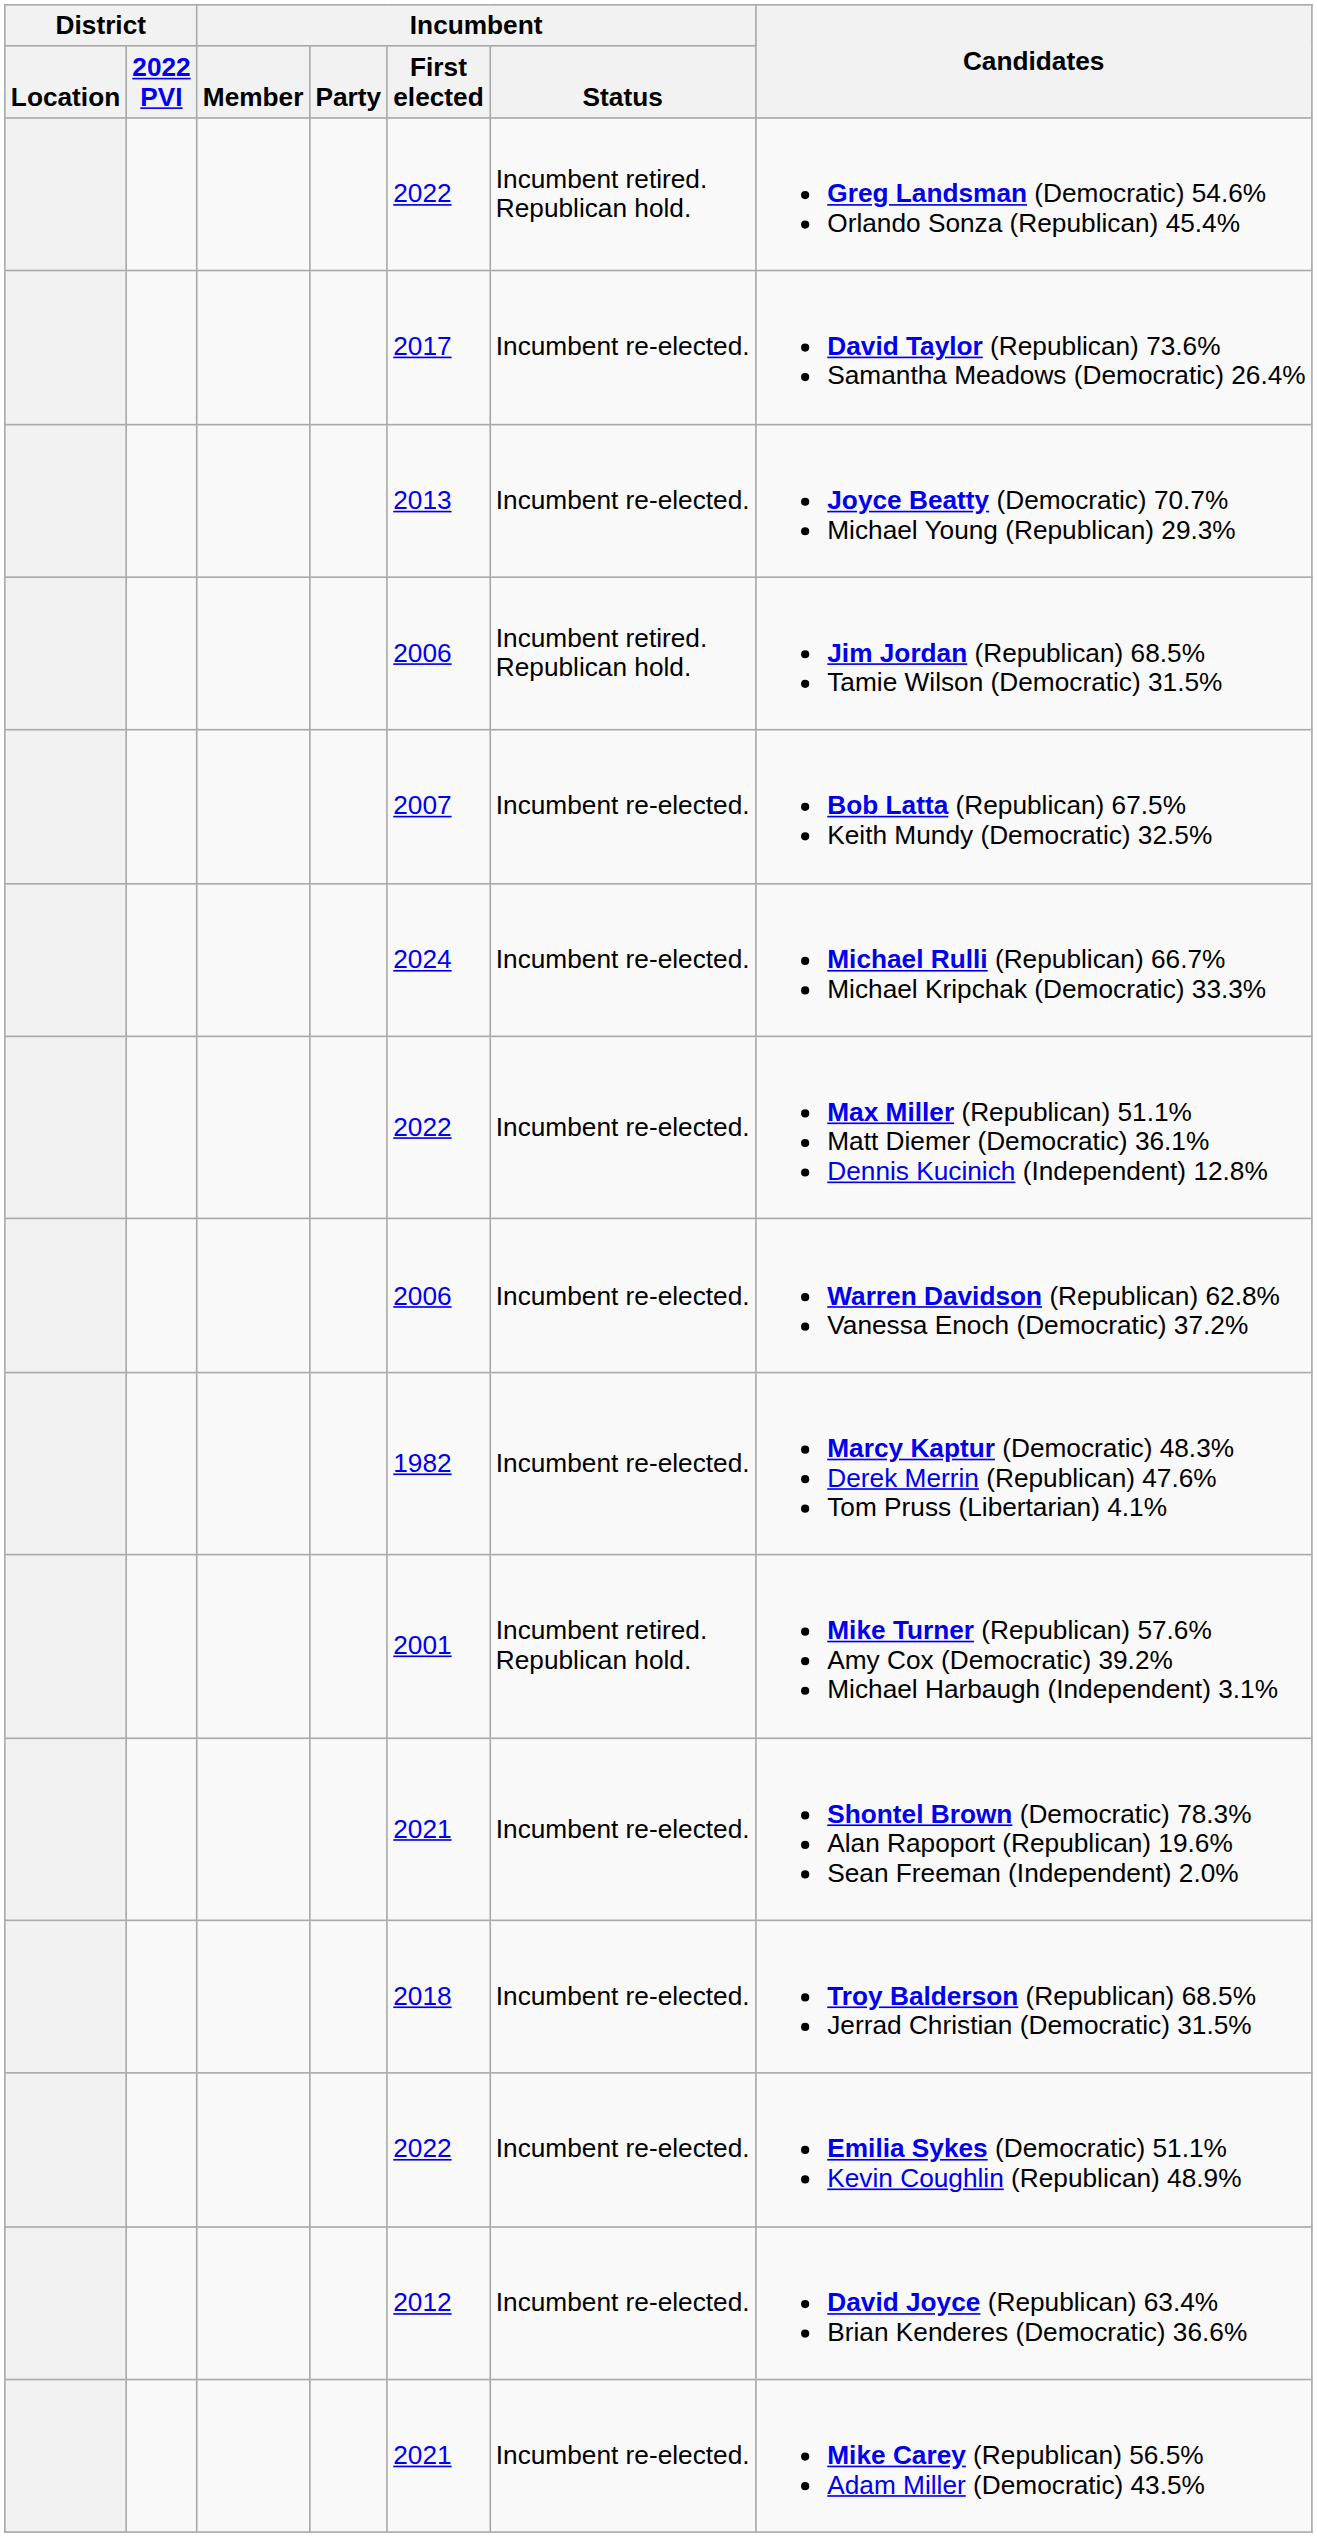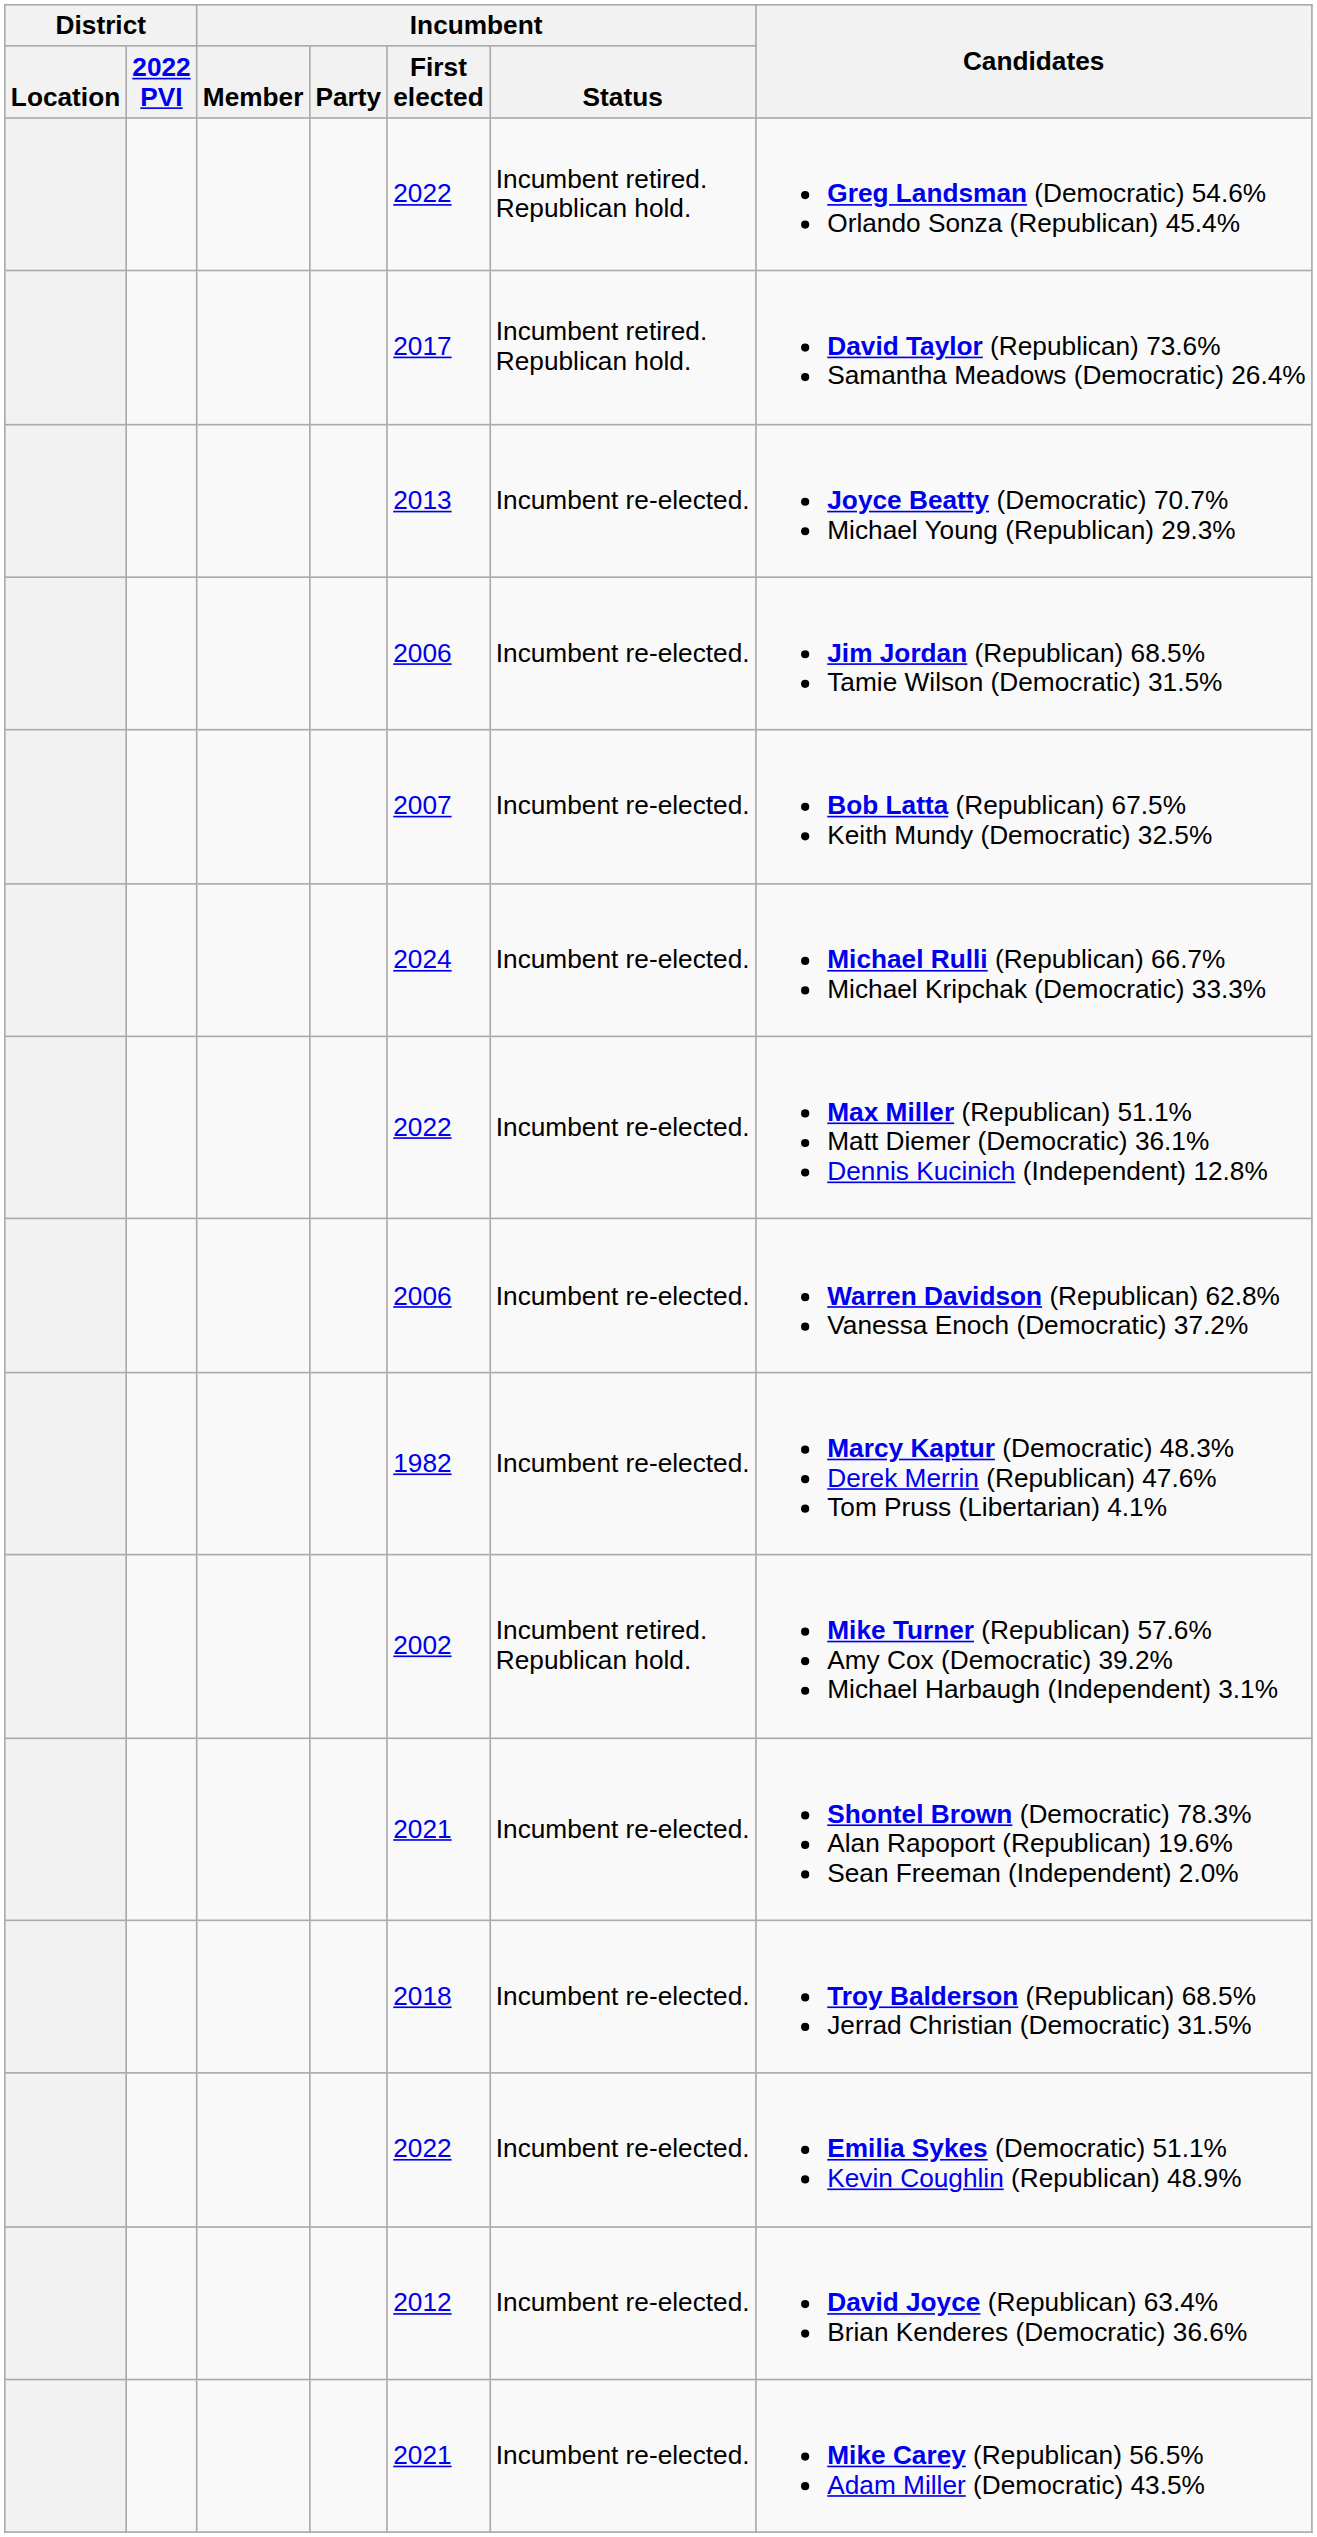(623, 346) Incumbent re-elected. -> (602, 346) Incumbent retired. Republican hold.
(602, 653) Incumbent retired. Republican hold. -> (623, 653) Incumbent re-elected.
(422, 1645) 2001 -> (422, 1645) 2002
